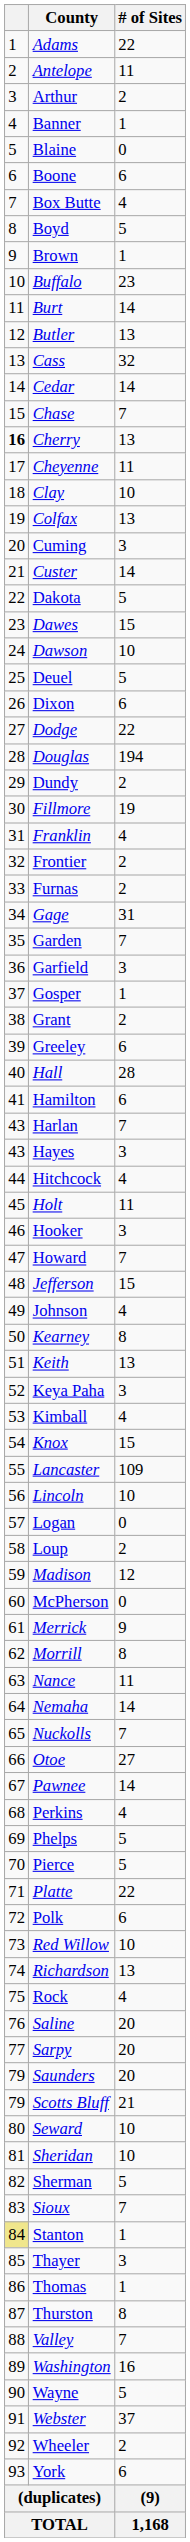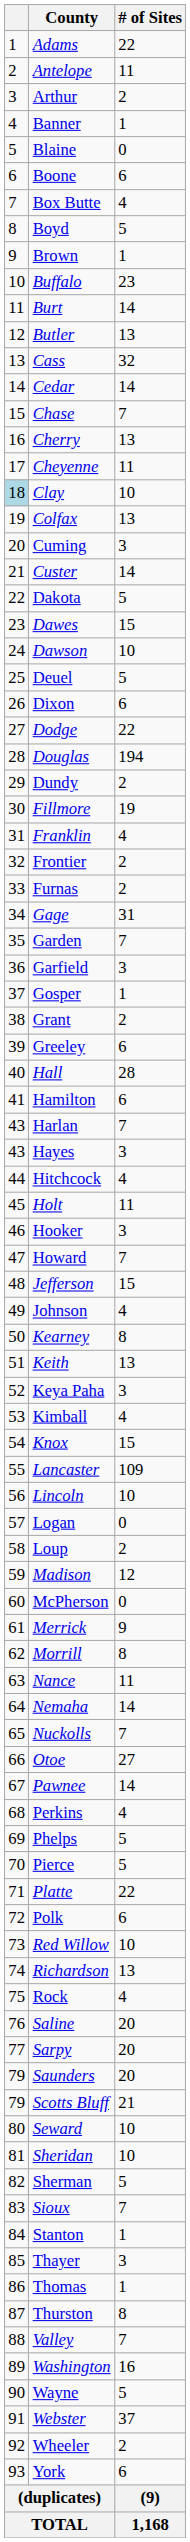(17, 439) bold -> (17, 439) normal
(17, 492) no background -> (17, 492) lightblue background
(17, 2234) khaki background -> (17, 2234) no background
